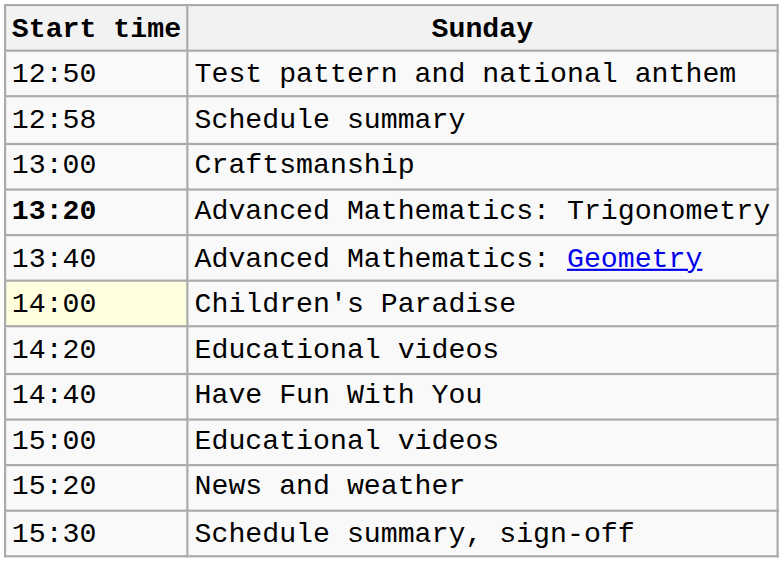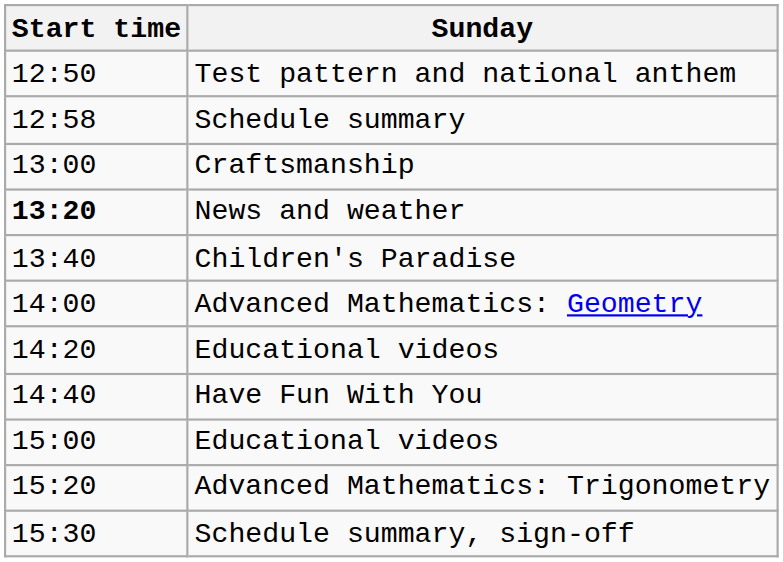(482, 212) Advanced Mathematics: Trigonometry -> (330, 212) News and weather
(448, 258) Advanced Mathematics: Geometry -> (355, 258) Children's Paradise
(54, 304) lightyellow background -> (54, 304) no background
(355, 304) Children's Paradise -> (448, 304) Advanced Mathematics: Geometry
(330, 488) News and weather -> (482, 488) Advanced Mathematics: Trigonometry
